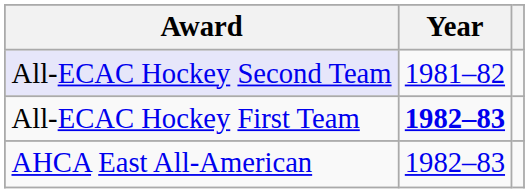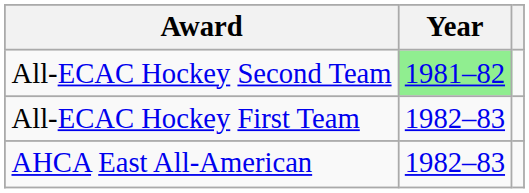(202, 72) lavender background -> (202, 72) no background
(455, 72) no background -> (455, 72) lightgreen background
(455, 118) bold -> (455, 118) normal
